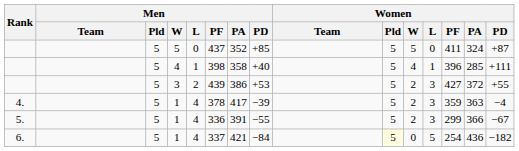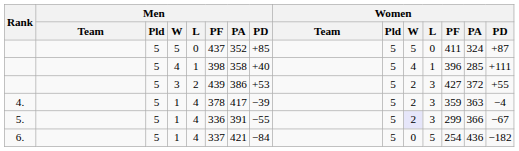(413, 119) no background -> (413, 119) lavender background
(393, 137) lightyellow background -> (393, 137) no background
